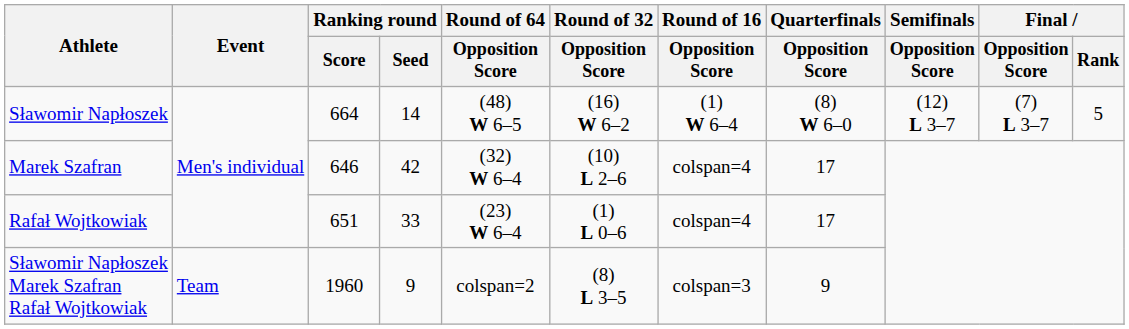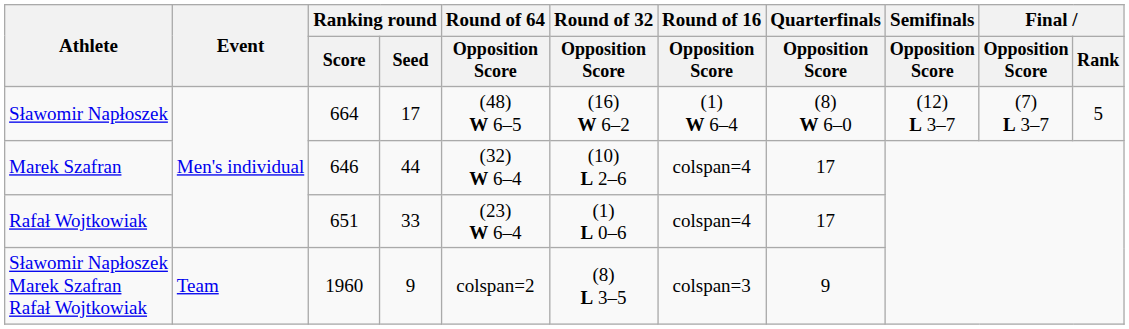(410, 113) 14 -> (410, 113) 17
(410, 167) 42 -> (410, 167) 44
